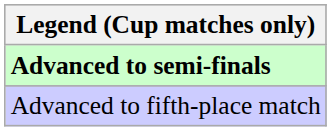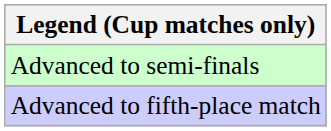(141, 65) bold -> (135, 65) normal
